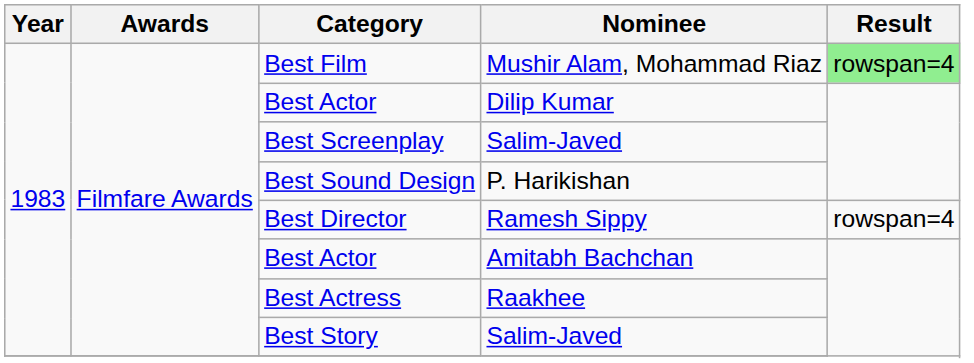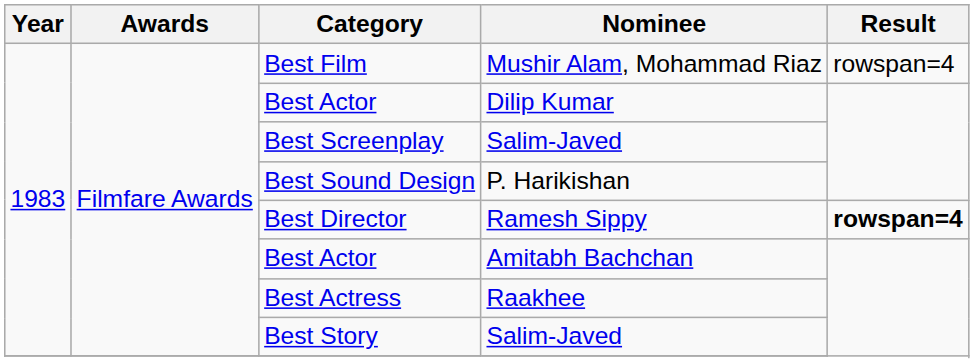(894, 63) lightgreen background -> (894, 63) no background
(894, 219) normal -> (898, 219) bold
